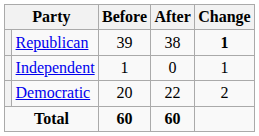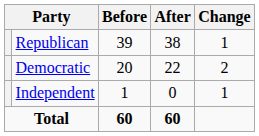(224, 42) bold -> (224, 42) normal
rows swapped: (53, 93) <-> (55, 67)
